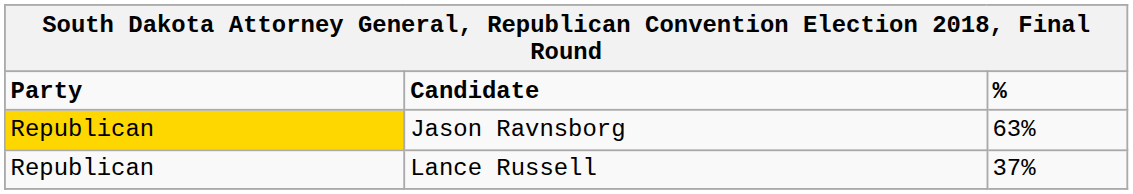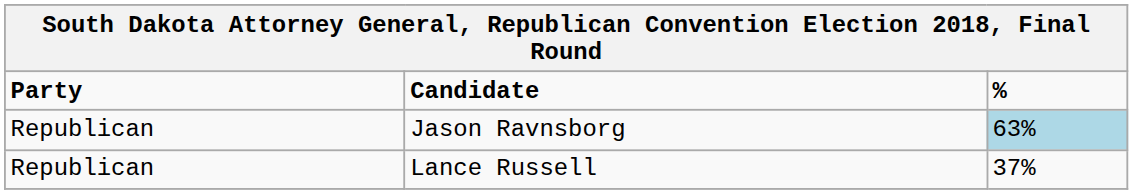(82, 130) gold background -> (82, 130) no background
(1014, 130) no background -> (1014, 130) lightblue background
